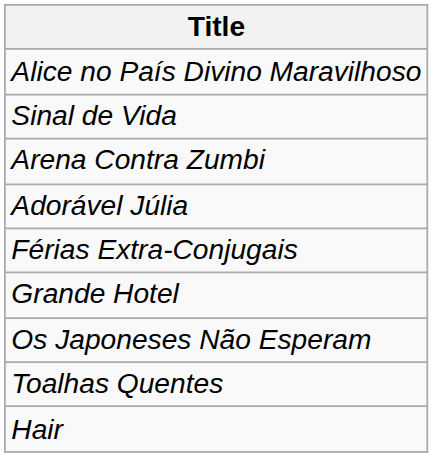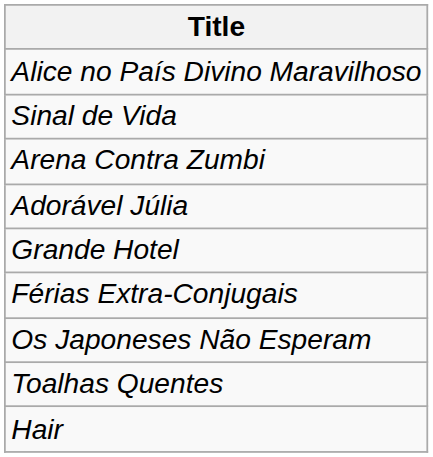(155, 250) Férias Extra-Conjugais -> (95, 250) Grande Hotel
(95, 294) Grande Hotel -> (155, 294) Férias Extra-Conjugais
